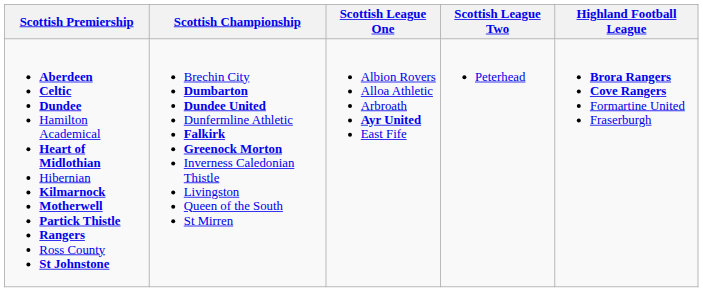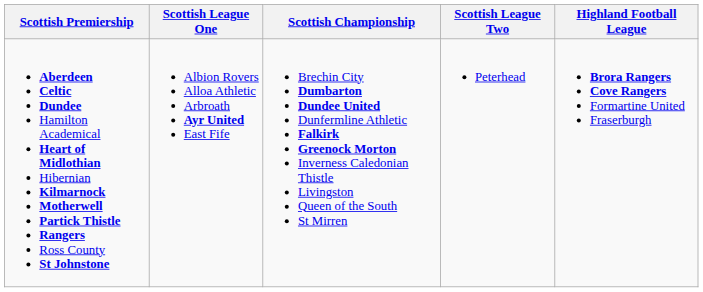columns swapped: (237, 21) <-> (383, 21)
